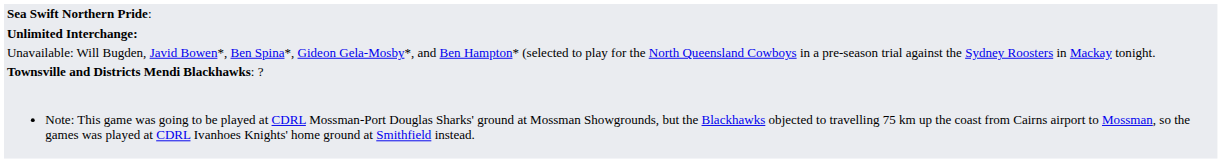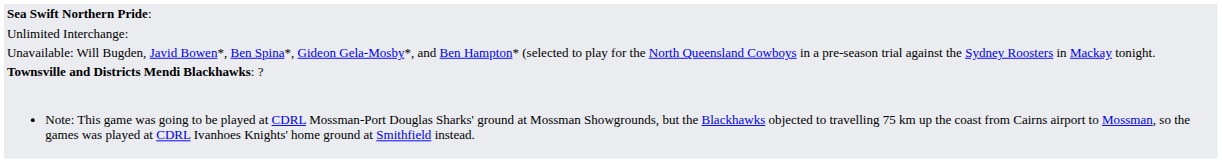(72, 33) bold -> (68, 33) normal
